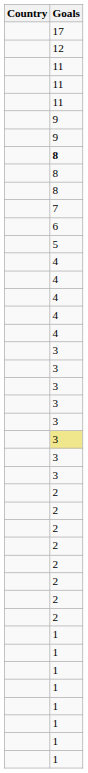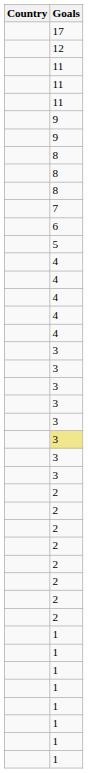(55, 155) bold -> (55, 155) normal
